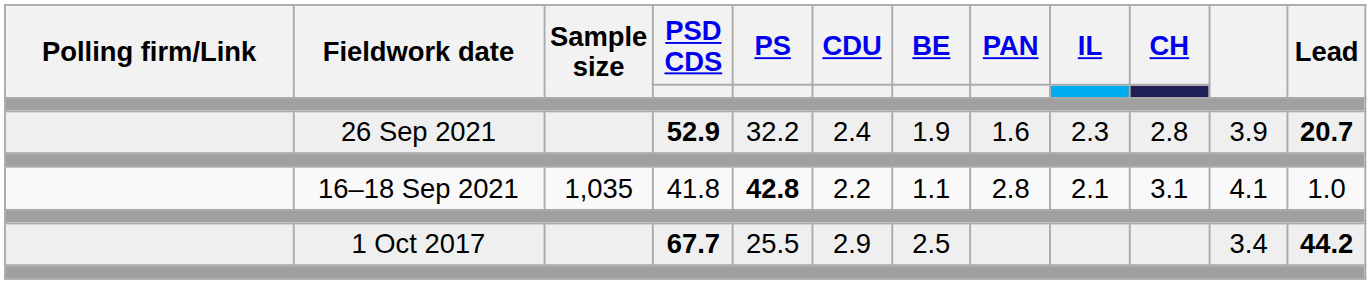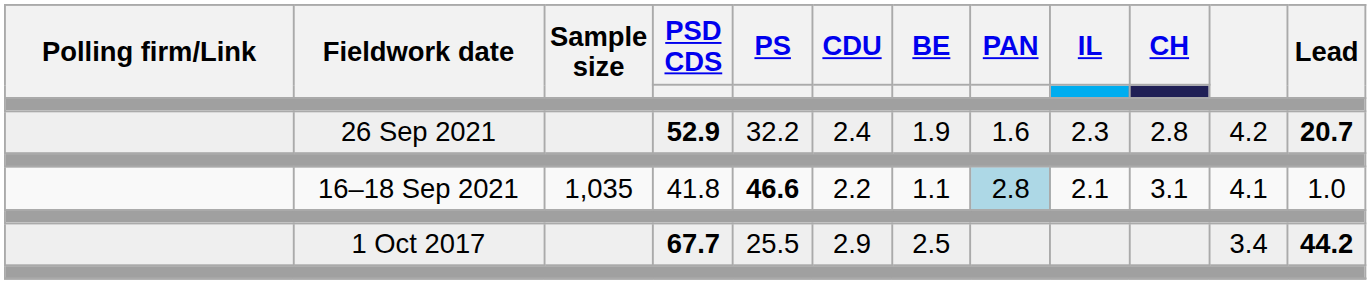(1249, 132) 3.9 -> (1249, 132) 4.2
(773, 188) 42.8 -> (773, 188) 46.6
(1011, 188) no background -> (1011, 188) lightblue background
